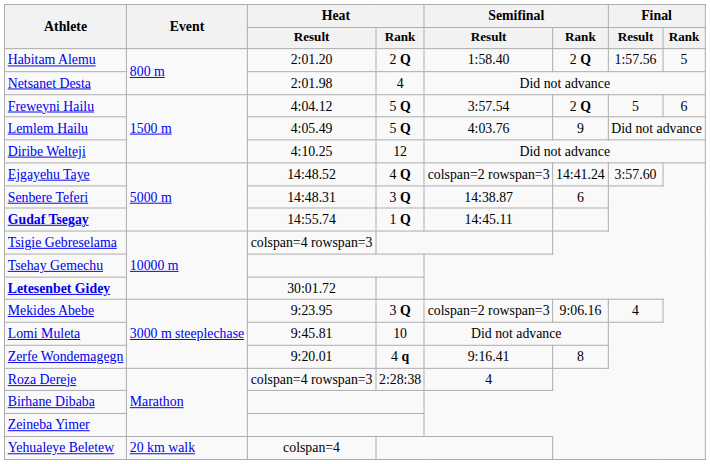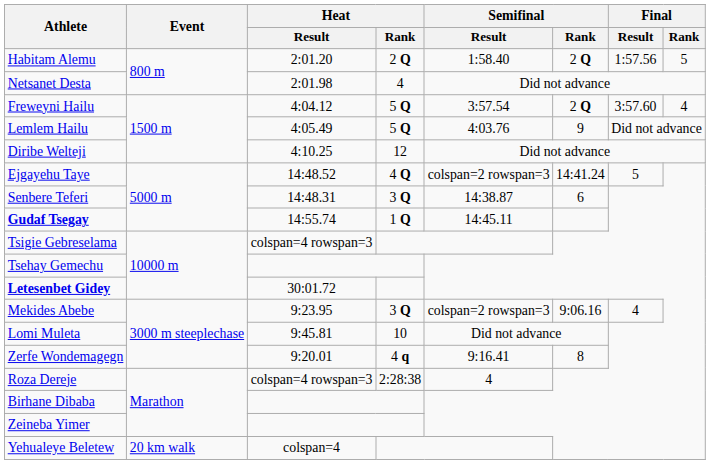(636, 106) 5 -> (636, 106) 3:57.60
(684, 106) 6 -> (684, 106) 4
(636, 174) 3:57.60 -> (636, 174) 5
